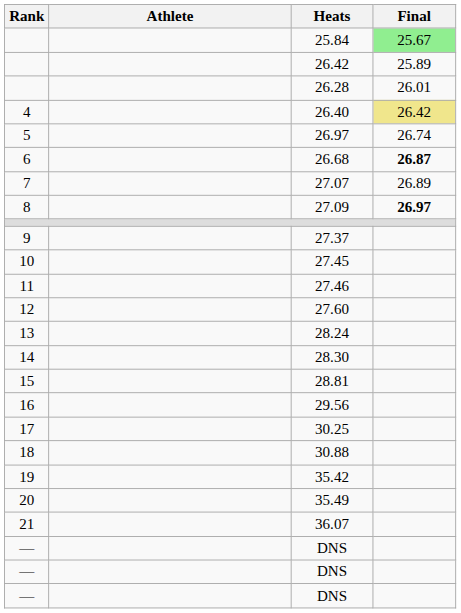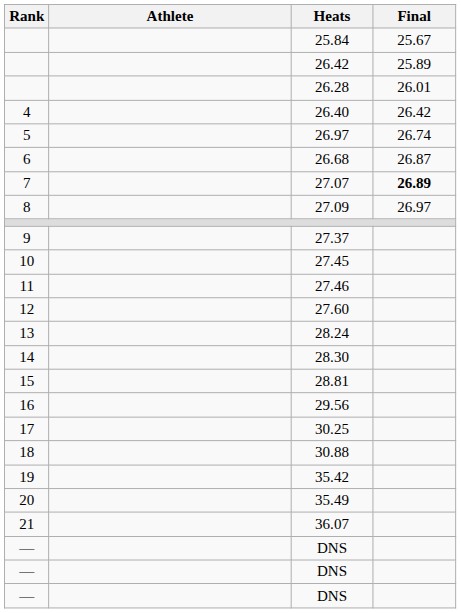(414, 40) lightgreen background -> (414, 40) no background
(414, 111) khaki background -> (414, 111) no background
(414, 159) bold -> (414, 159) normal
(414, 183) normal -> (414, 183) bold
(414, 207) bold -> (414, 207) normal
